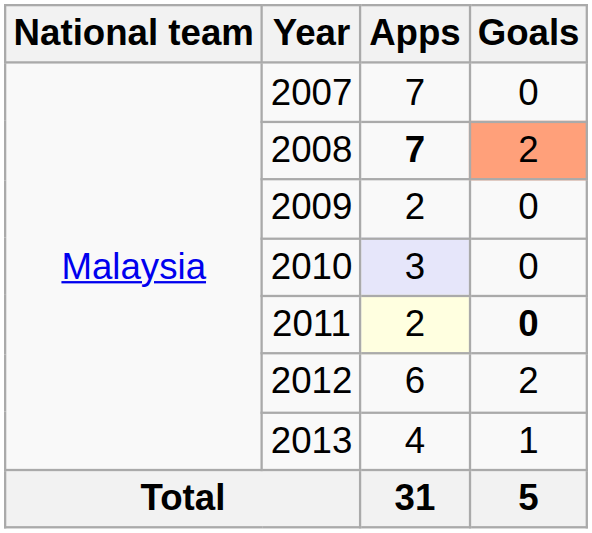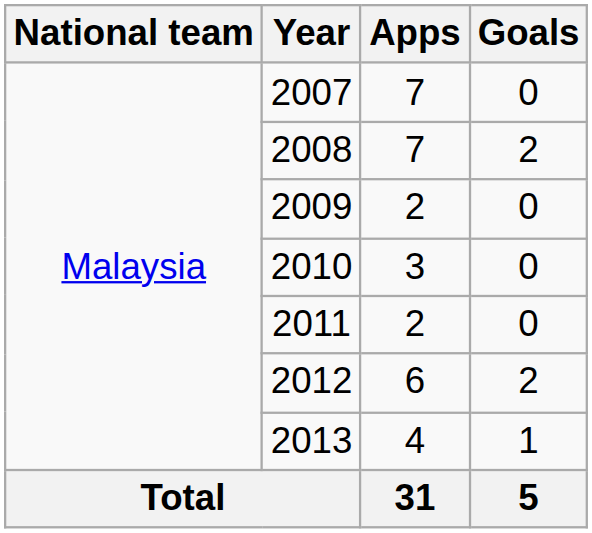(415, 149) bold -> (415, 149) normal
(529, 149) lightsalmon background -> (529, 149) no background
(415, 265) lavender background -> (415, 265) no background
(415, 324) lightyellow background -> (415, 324) no background
(529, 324) bold -> (529, 324) normal
